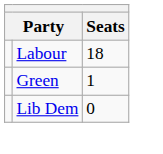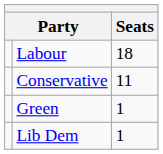+ row: (62, 80)
(91, 108) 0 -> (120, 135) 1
